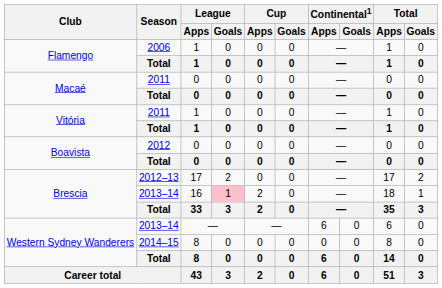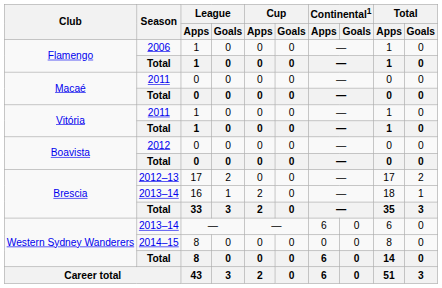(228, 194) pink background -> (228, 194) no background
